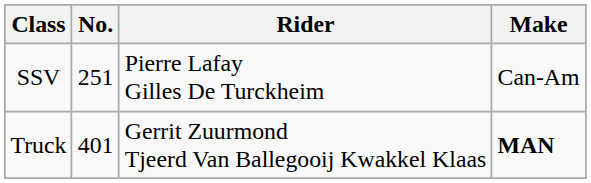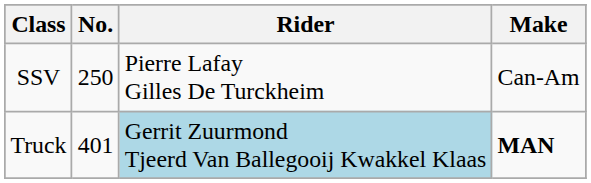(96, 76) 251 -> (96, 76) 250
(305, 144) no background -> (305, 144) lightblue background
